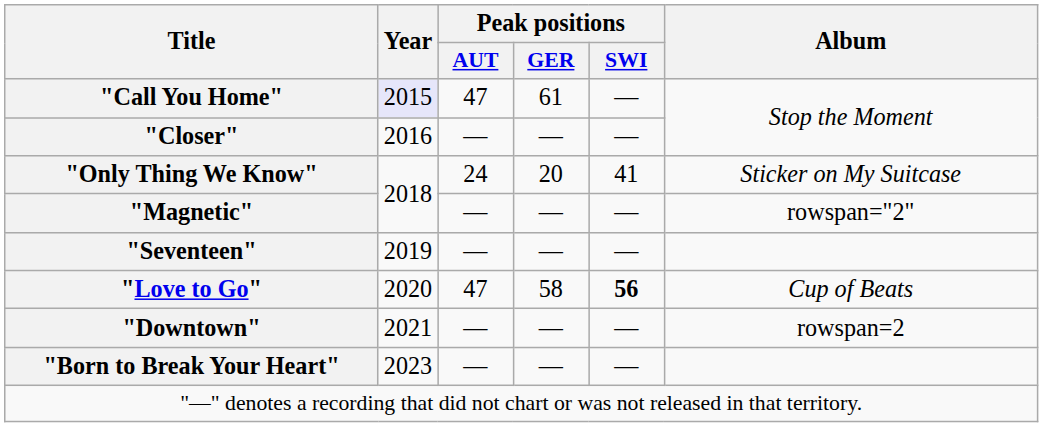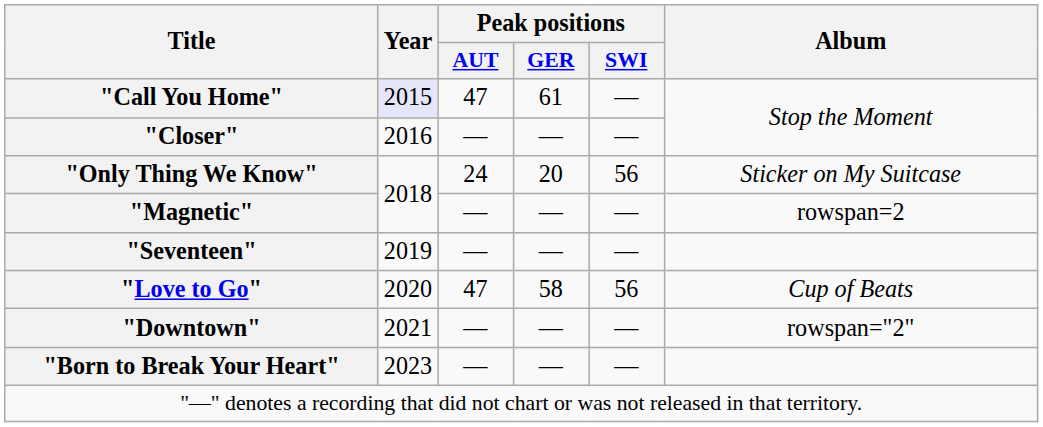(626, 174) 41 -> (626, 174) 56
(851, 212) rowspan="2" -> (851, 212) rowspan=2
(626, 289) bold -> (626, 289) normal
(851, 327) rowspan=2 -> (851, 327) rowspan="2"
